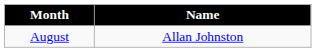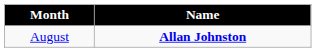(203, 36) normal -> (203, 36) bold
